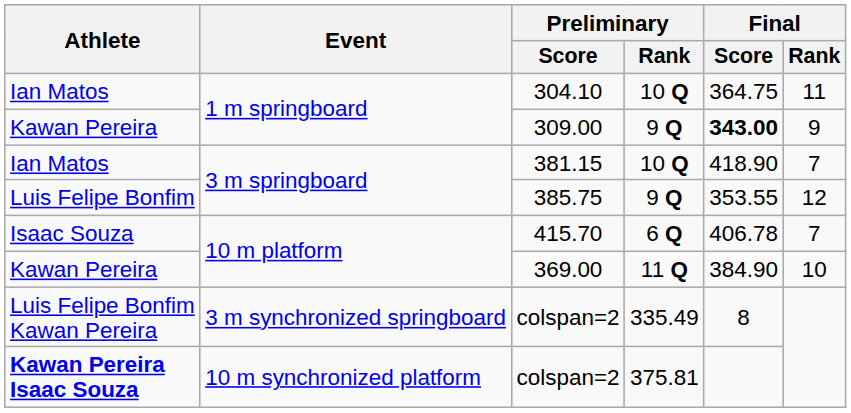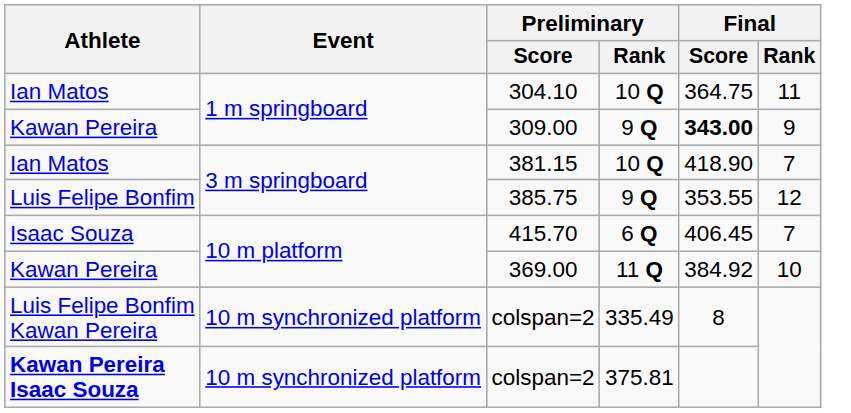(744, 234) 406.78 -> (719, 234) 406.45
(744, 269) 384.90 -> (719, 269) 384.92
(356, 317) 3 m synchronized springboard -> (343, 317) 10 m synchronized platform
